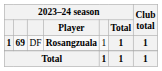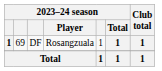(20, 43) bold -> (20, 43) normal
(71, 43) bold -> (70, 43) normal
